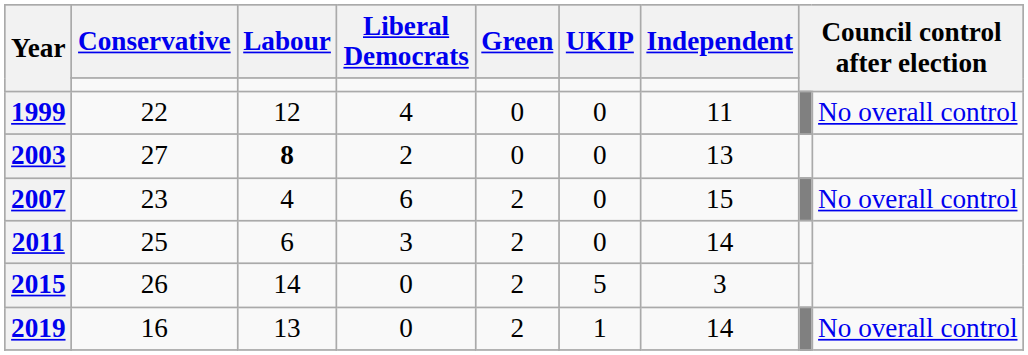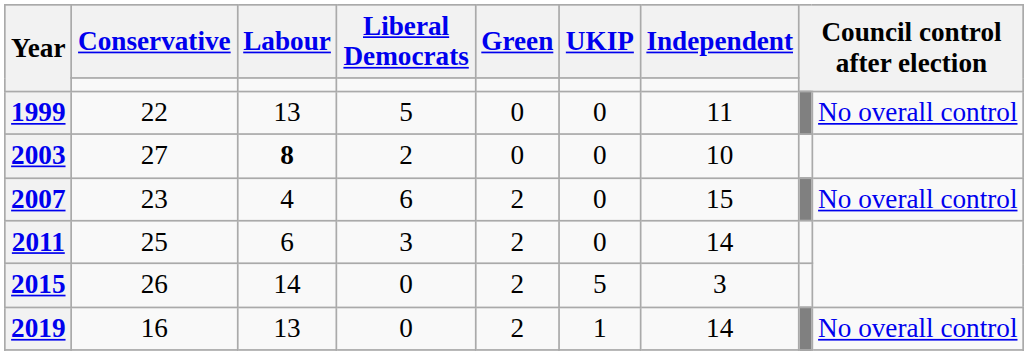(287, 112) 12 -> (287, 112) 13
(406, 112) 4 -> (406, 112) 5
(720, 155) 13 -> (720, 155) 10
